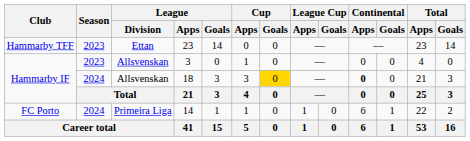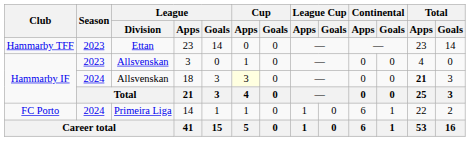(246, 78) no background -> (246, 78) lightyellow background
(275, 78) gold background -> (275, 78) no background
(363, 78) bold -> (363, 78) normal
(421, 78) normal -> (421, 78) bold
